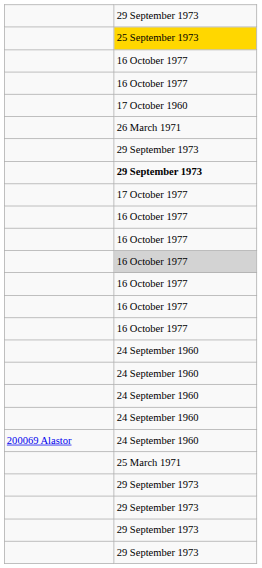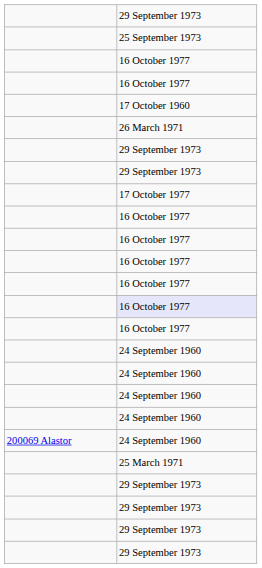(158, 38) gold background -> (160, 38) no background
(159, 172) bold -> (160, 172) normal
(152, 261) lightgrey background -> (154, 261) no background
(152, 306) no background -> (154, 306) lavender background
